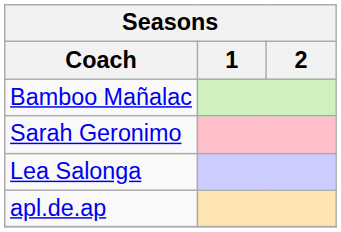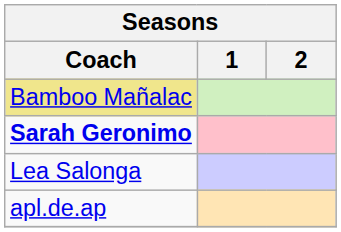(101, 97) no background -> (101, 97) khaki background
(96, 134) normal -> (101, 134) bold
